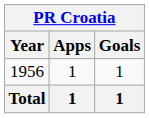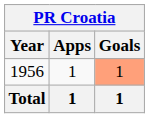(120, 71) no background -> (120, 71) lightsalmon background
